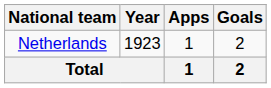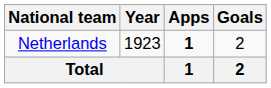(189, 43) normal -> (189, 43) bold
